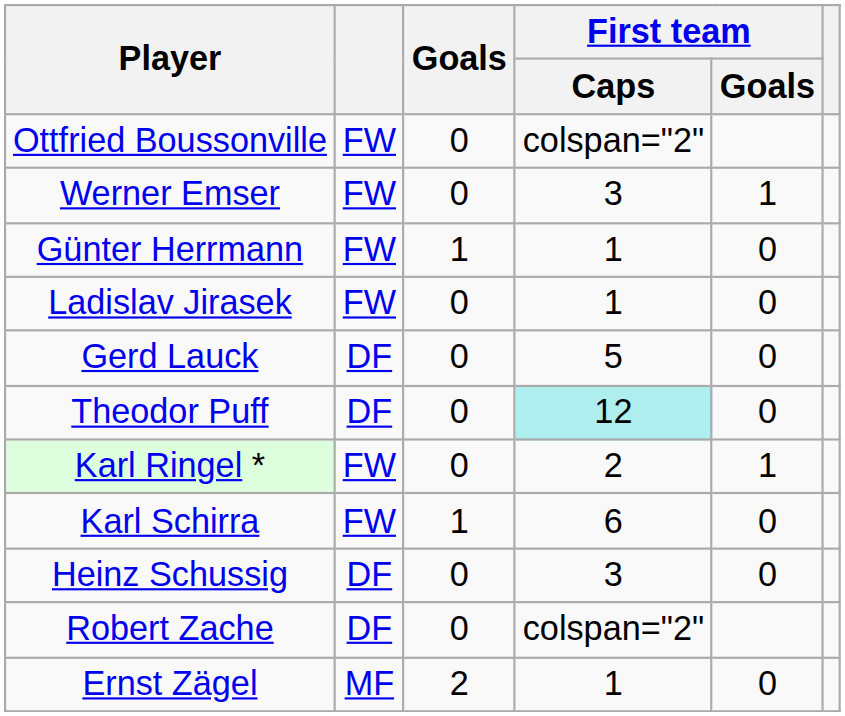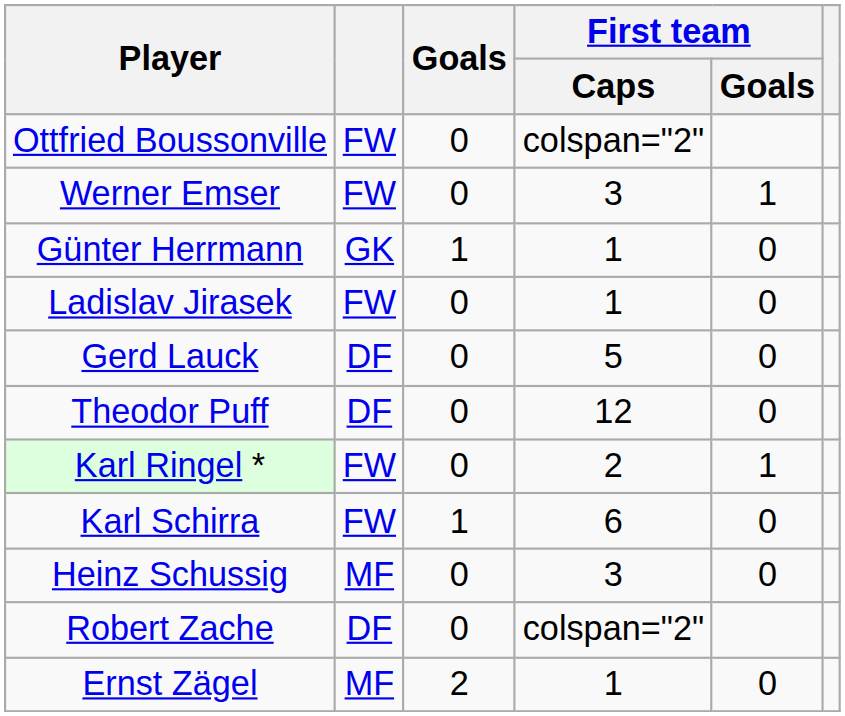(369, 248) FW -> (369, 248) GK
(613, 411) paleturquoise background -> (613, 411) no background
(369, 574) DF -> (369, 574) MF
